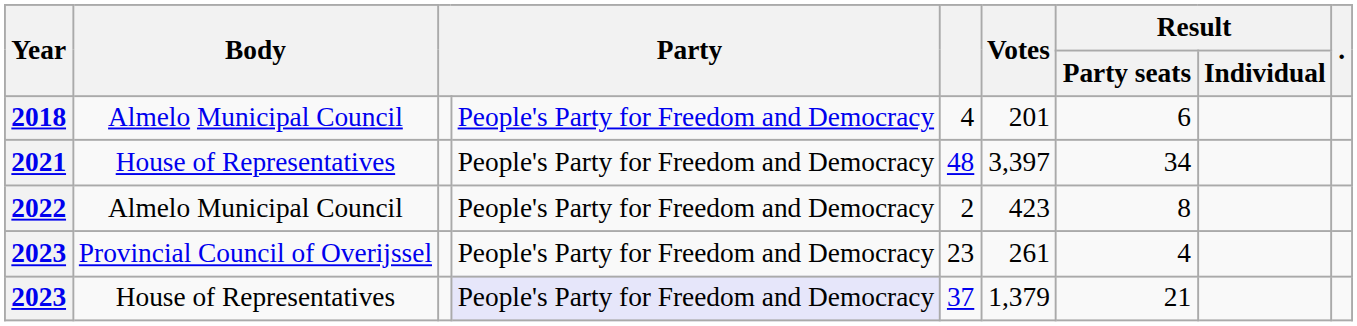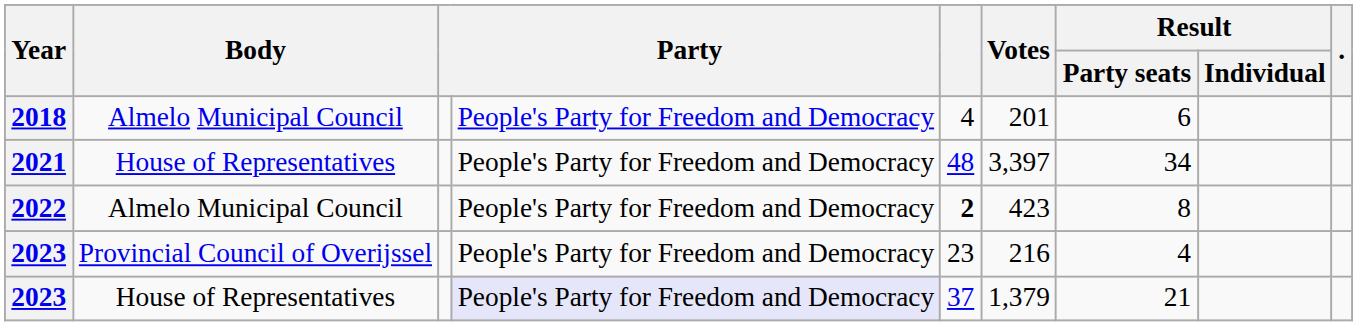(967, 207) normal -> (967, 207) bold
(1029, 253) 261 -> (1029, 253) 216
